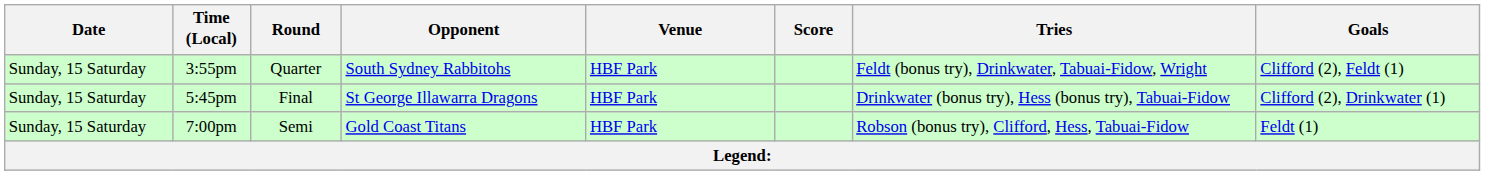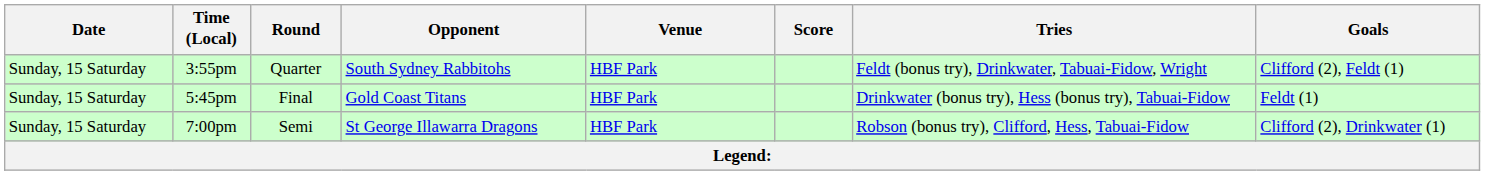(442, 97) St George Illawarra Dragons -> (406, 97) Gold Coast Titans
(1353, 97) Clifford (2), Drinkwater (1) -> (1289, 97) Feldt (1)
(406, 126) Gold Coast Titans -> (442, 126) St George Illawarra Dragons
(1289, 126) Feldt (1) -> (1353, 126) Clifford (2), Drinkwater (1)
